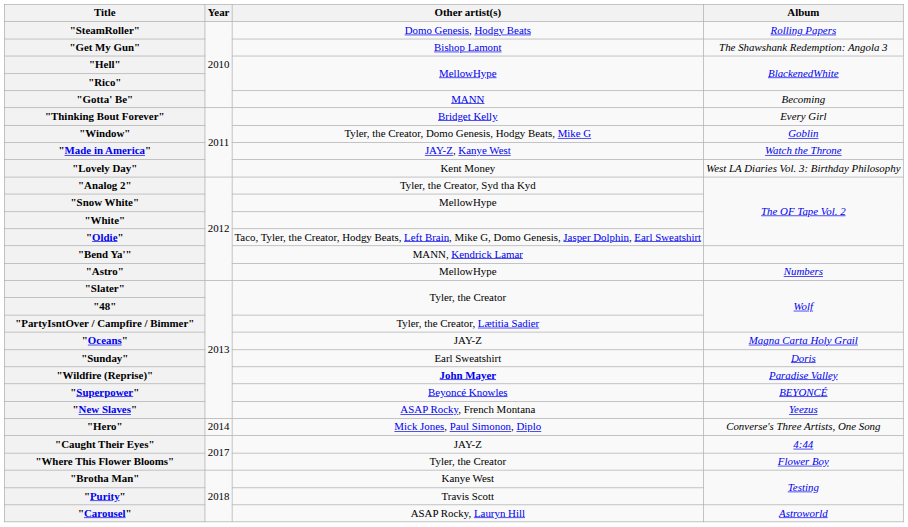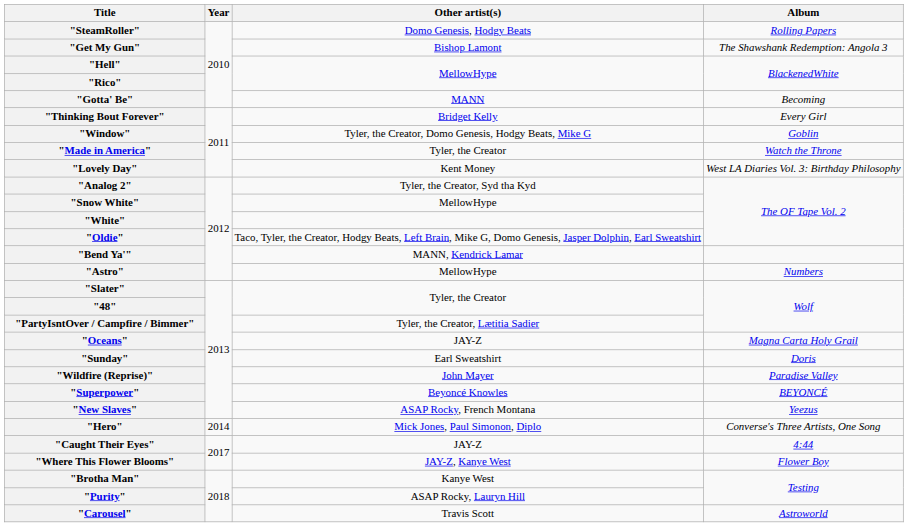(468, 151) JAY-Z, Kanye West -> (468, 151) Tyler, the Creator
(468, 375) bold -> (468, 375) normal
(468, 461) Tyler, the Creator -> (468, 461) JAY-Z, Kanye West
(468, 496) Travis Scott -> (468, 496) ASAP Rocky, Lauryn Hill
(468, 513) ASAP Rocky, Lauryn Hill -> (468, 513) Travis Scott
